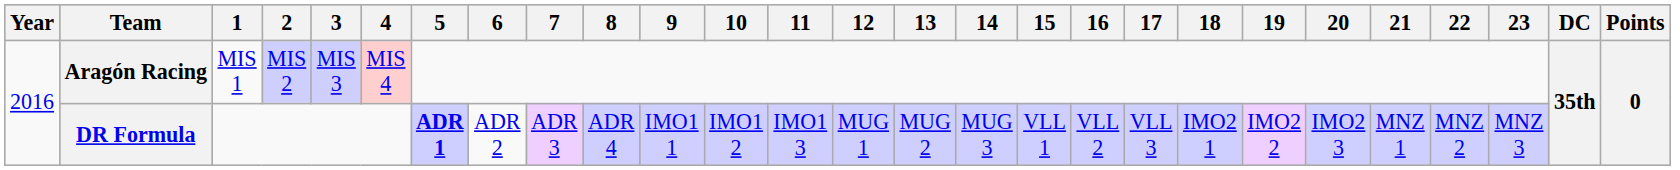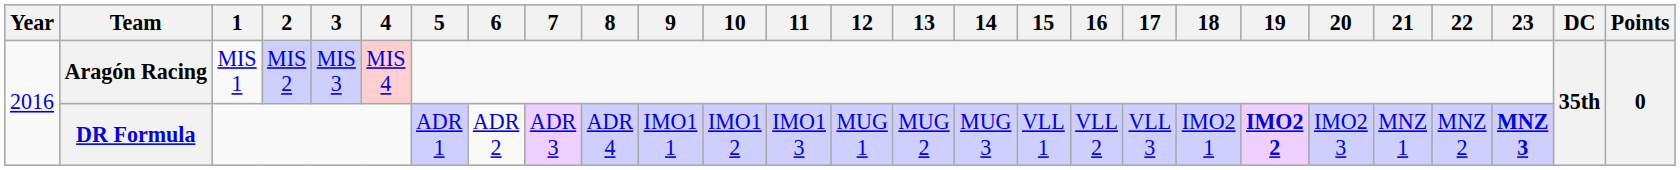(440, 133) bold -> (439, 133) normal
(1274, 133) normal -> (1275, 133) bold
(1519, 133) normal -> (1523, 133) bold
